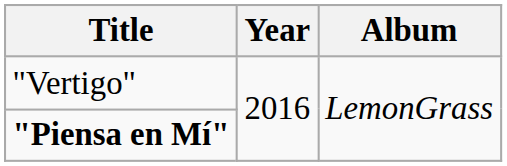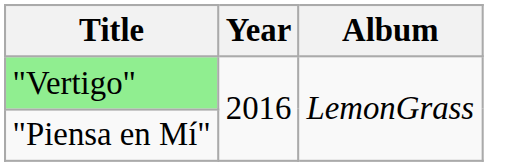(74, 82) no background -> (74, 82) lightgreen background
(121, 134) bold -> (112, 134) normal
